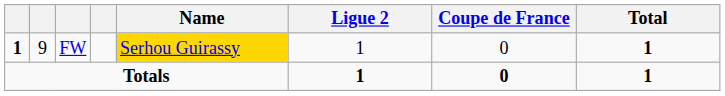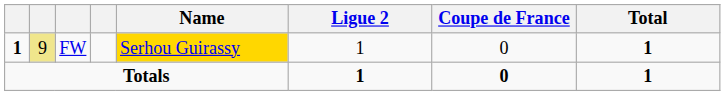(42, 47) no background -> (42, 47) khaki background
